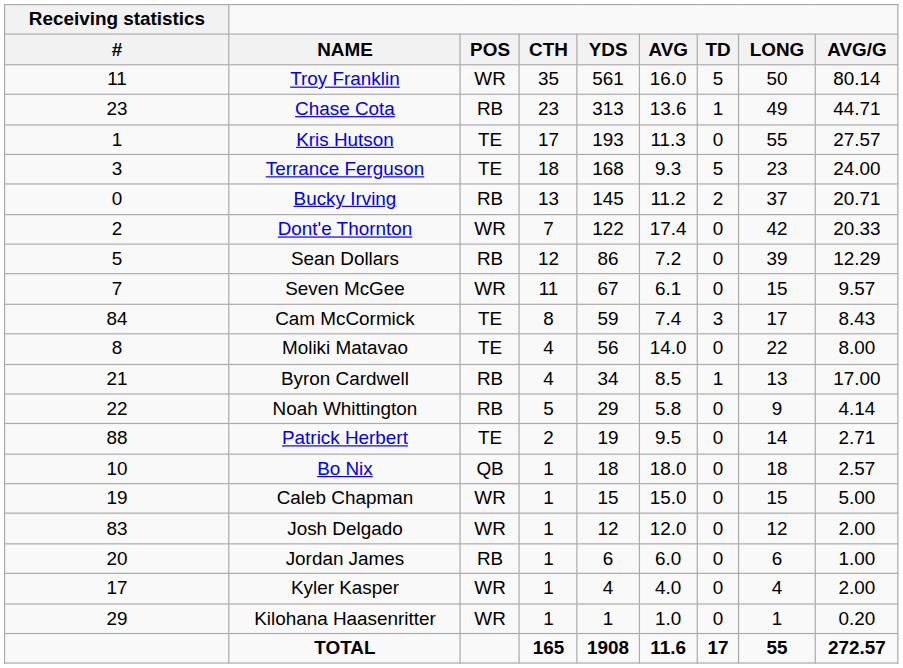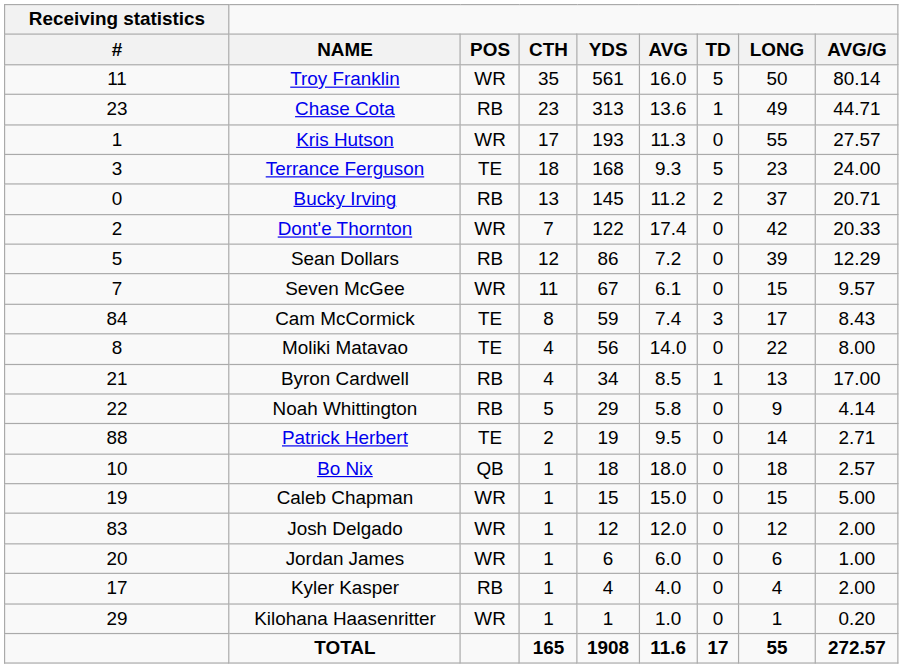(490, 139) TE -> (490, 139) WR
(490, 558) RB -> (490, 558) WR
(490, 588) WR -> (490, 588) RB
